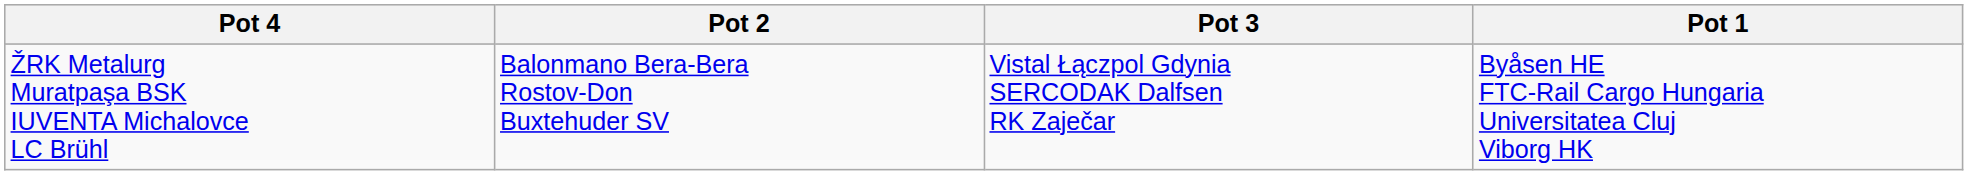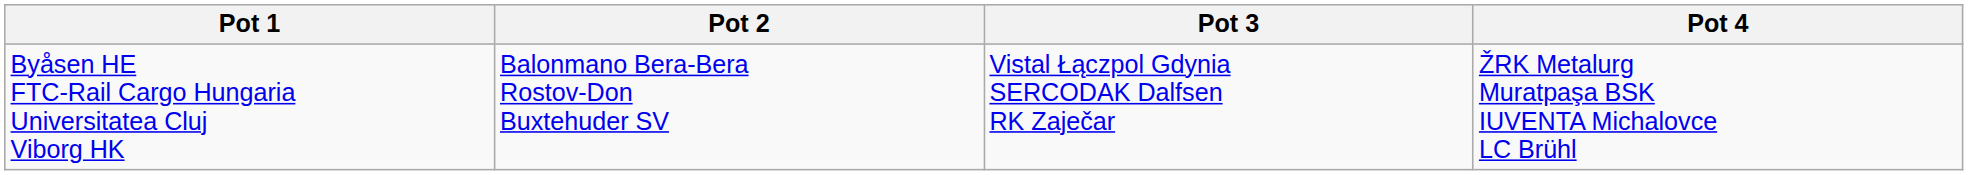columns swapped: (1718, 24) <-> (250, 24)
